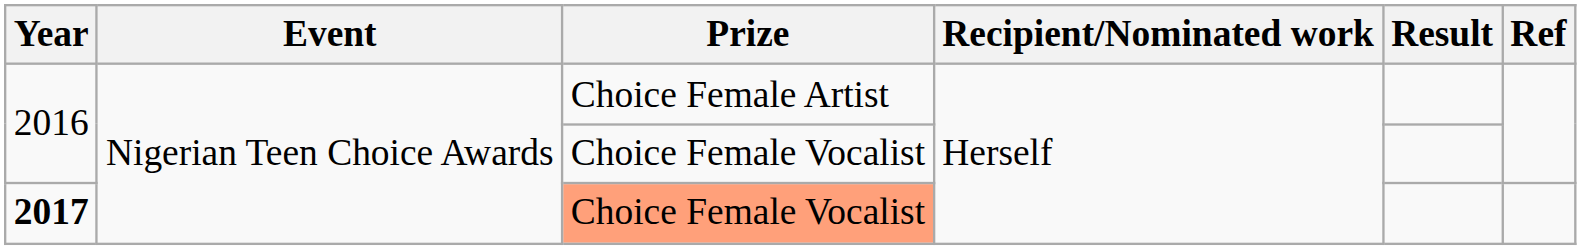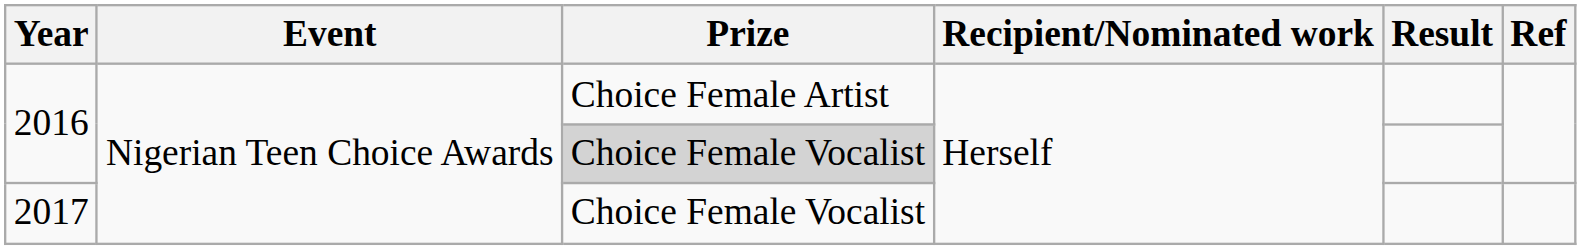(748, 152) no background -> (748, 152) lightgrey background
(51, 212) bold -> (51, 212) normal
(748, 212) lightsalmon background -> (748, 212) no background
